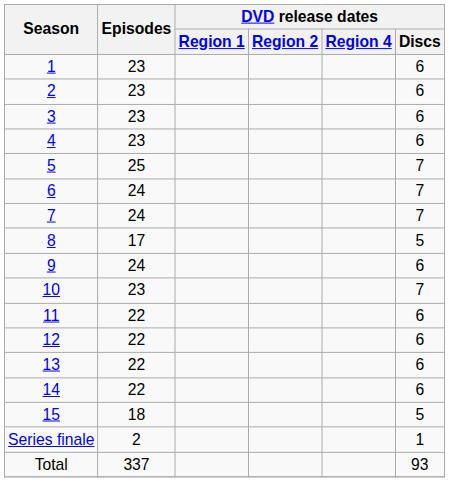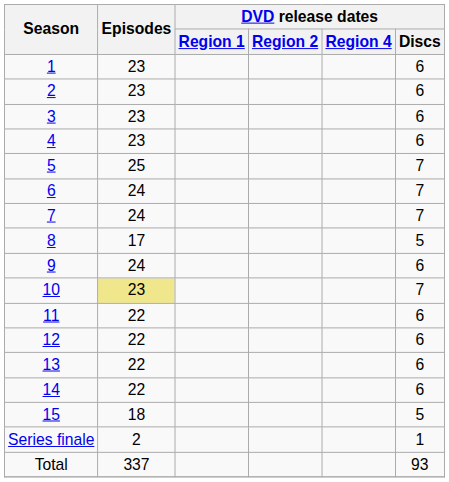(136, 290) no background -> (136, 290) khaki background
